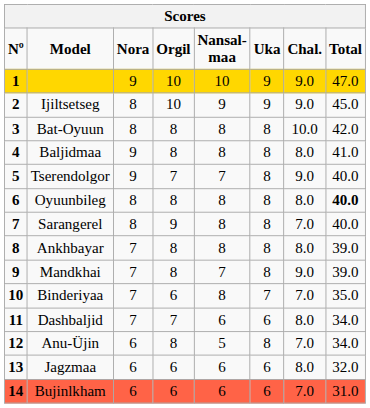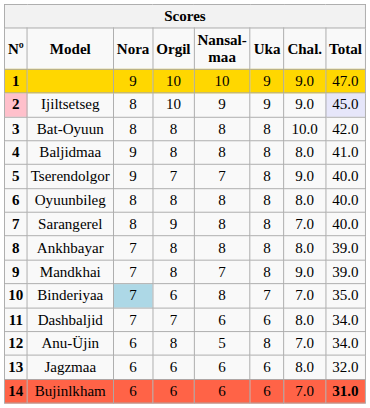(16, 104) no background -> (16, 104) pink background
(345, 104) no background -> (345, 104) lavender background
(345, 200) bold -> (345, 200) normal
(133, 295) no background -> (133, 295) lightblue background
(345, 391) normal -> (345, 391) bold
